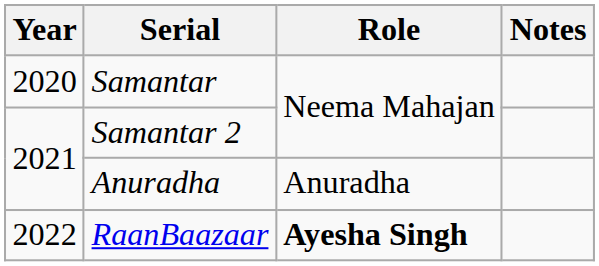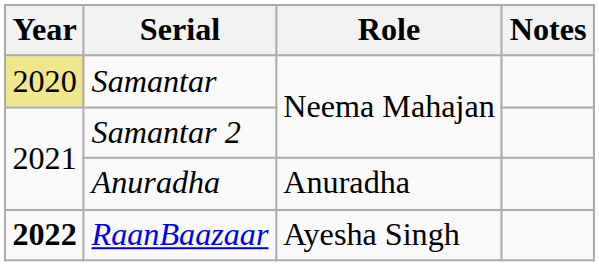(45, 81) no background -> (45, 81) khaki background
(45, 234) normal -> (45, 234) bold
(375, 234) bold -> (372, 234) normal
